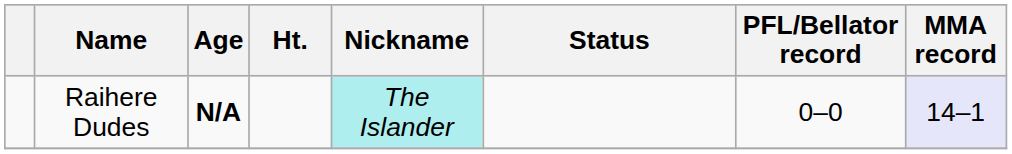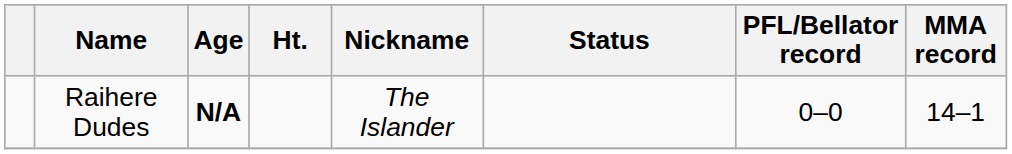(407, 111) paleturquoise background -> (407, 111) no background
(956, 111) lavender background -> (956, 111) no background
